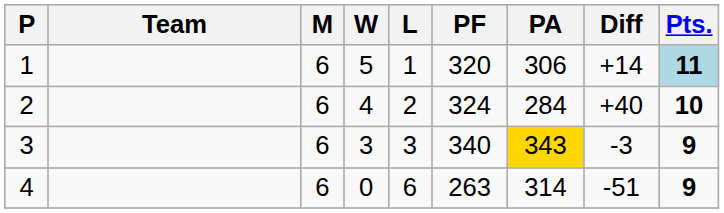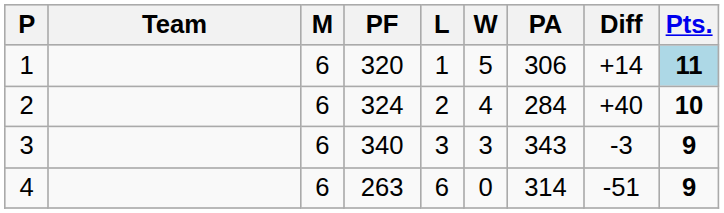columns swapped: (366, 24) <-> (470, 24)
(545, 146) gold background -> (545, 146) no background
